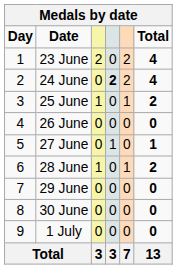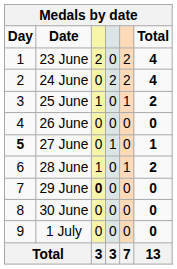(113, 80) bold -> (113, 80) normal
(20, 145) normal -> (20, 145) bold
(99, 188) normal -> (99, 188) bold
